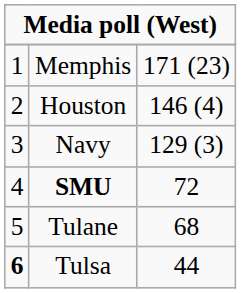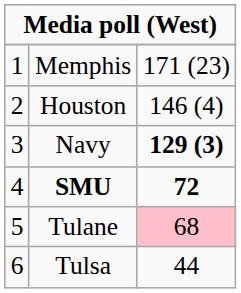(186, 145) normal -> (186, 145) bold
(186, 186) normal -> (186, 186) bold
(186, 226) no background -> (186, 226) pink background
(17, 266) bold -> (17, 266) normal
